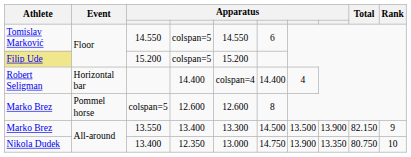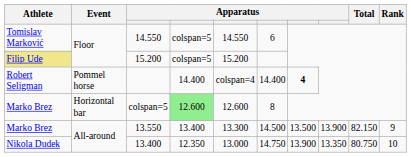(94, 80) Horizontal bar -> (89, 80) Pommel horse
(303, 80) normal -> (303, 80) bold
(89, 107) Pommel horse -> (94, 107) Horizontal bar
(192, 107) no background -> (192, 107) lightgreen background
